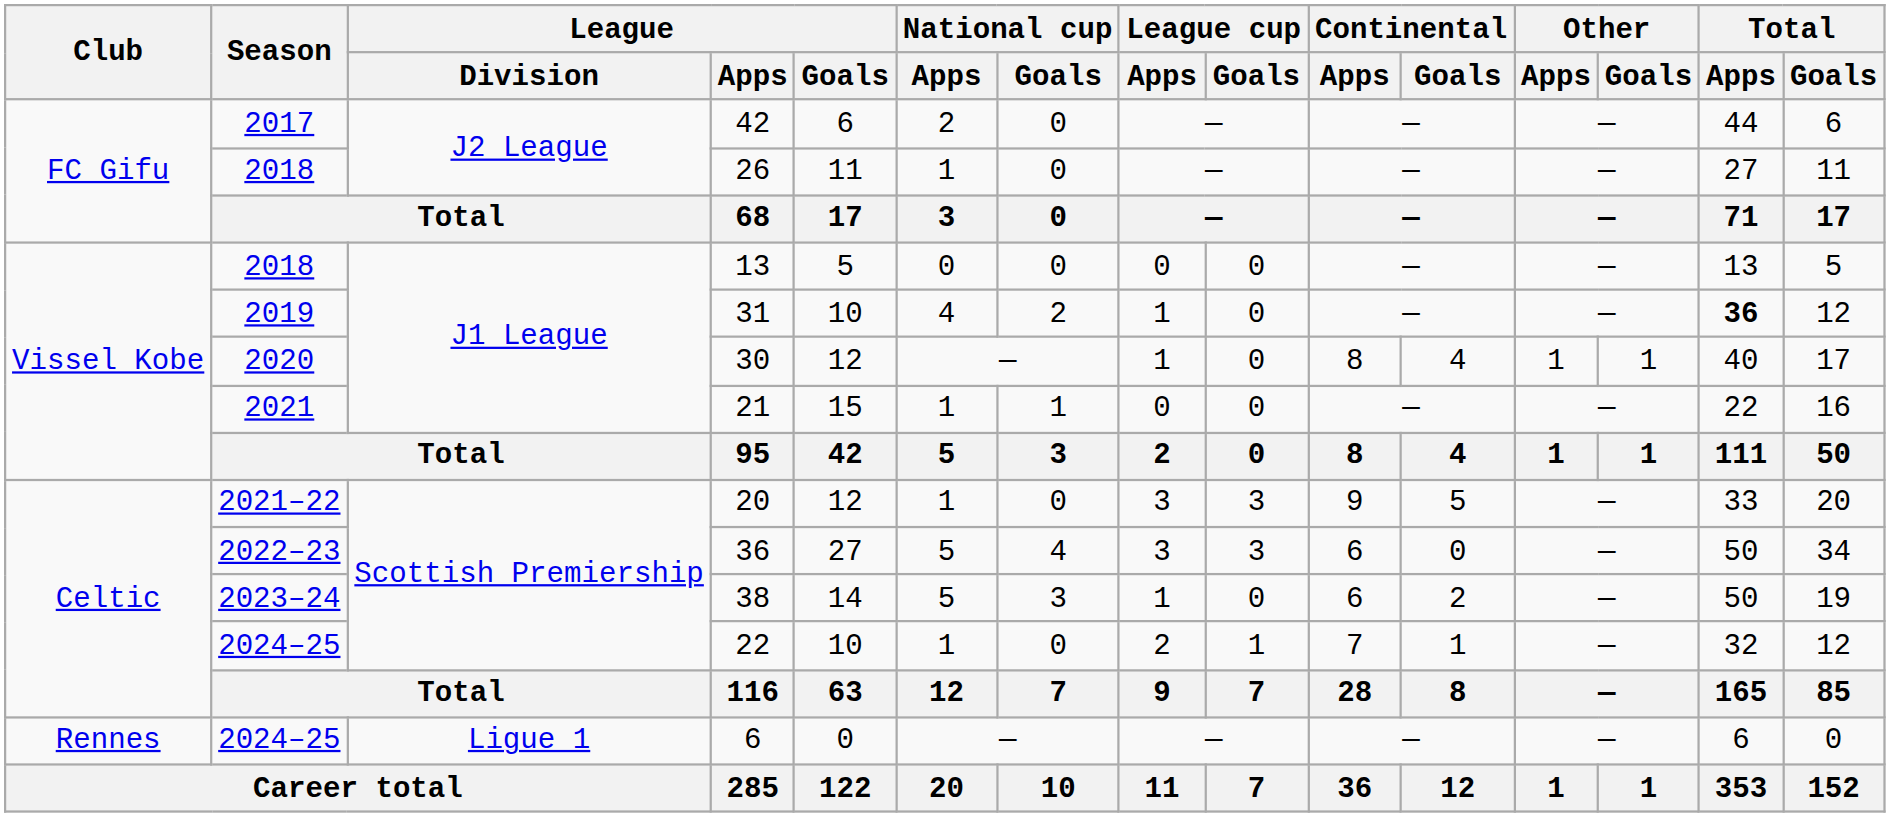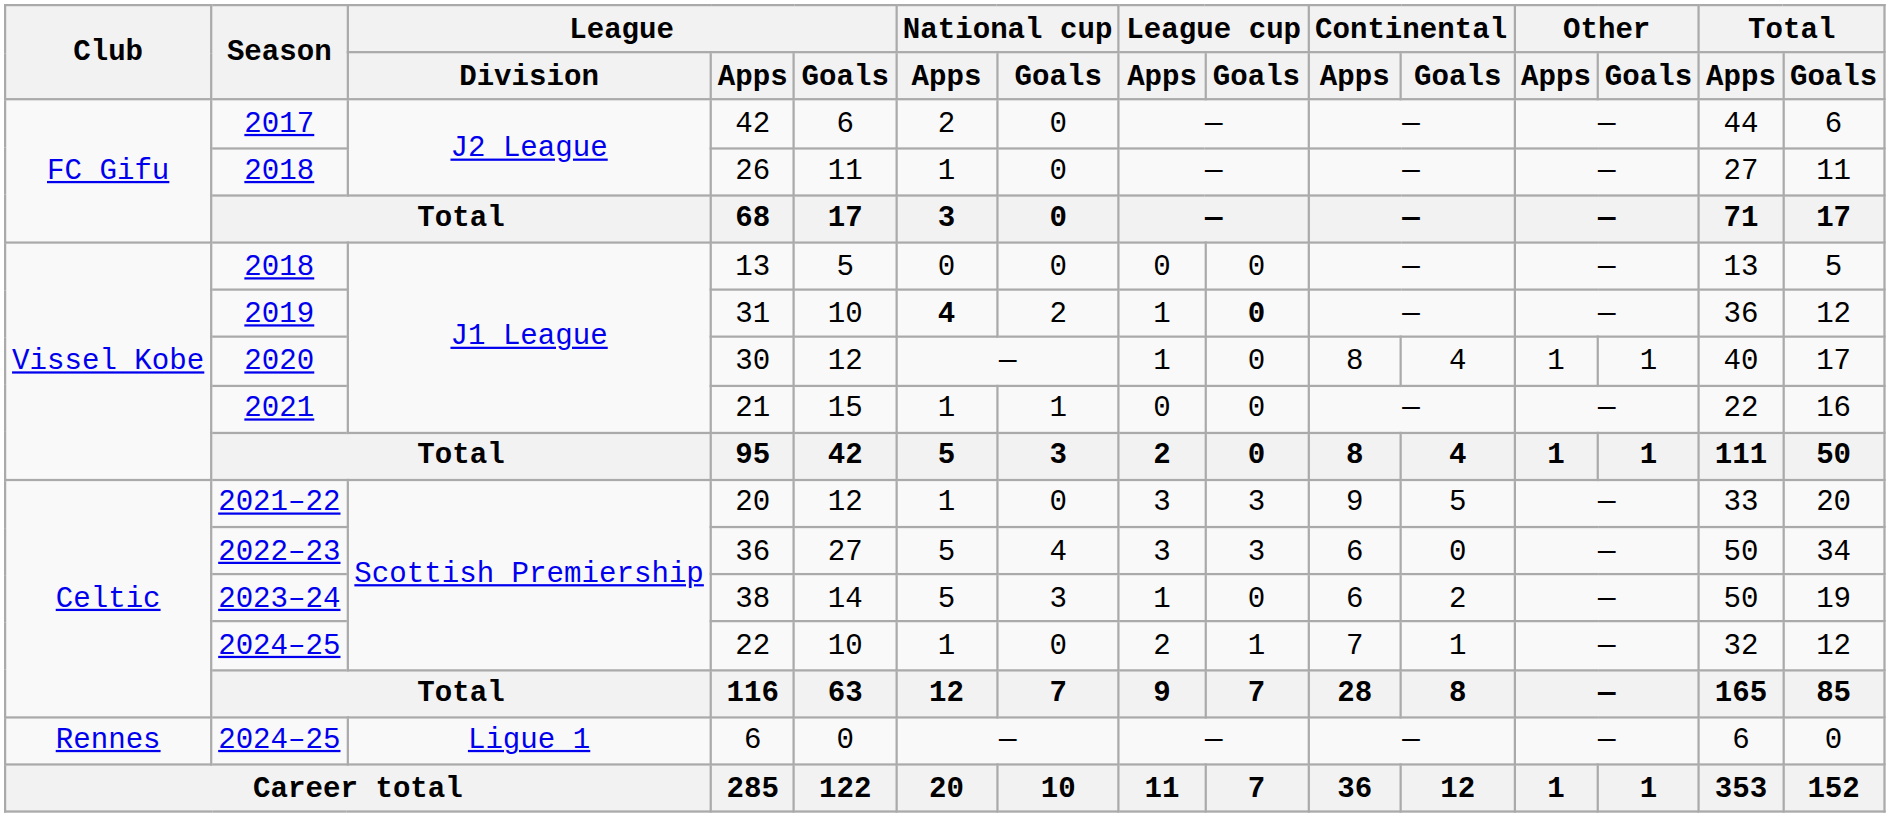(946, 314) normal -> (946, 314) bold
(1256, 314) normal -> (1256, 314) bold
(1741, 314) bold -> (1741, 314) normal
